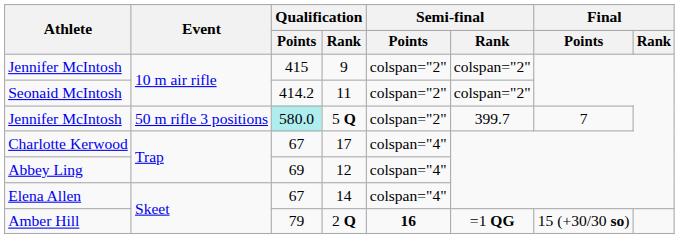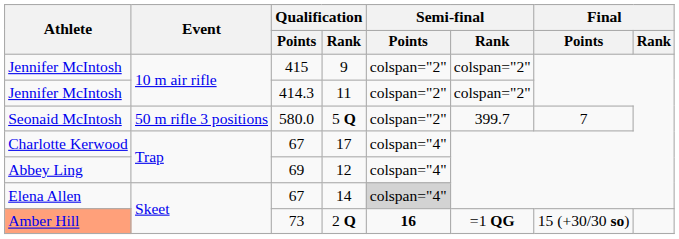(65, 93) Seonaid McIntosh -> (65, 93) Jennifer McIntosh
(297, 93) 414.2 -> (297, 93) 414.3
(65, 118) Jennifer McIntosh -> (65, 118) Seonaid McIntosh
(297, 118) paleturquoise background -> (297, 118) no background
(408, 195) no background -> (408, 195) lightgrey background
(44, 221) no background -> (44, 221) lightsalmon background
(297, 221) 79 -> (297, 221) 73
